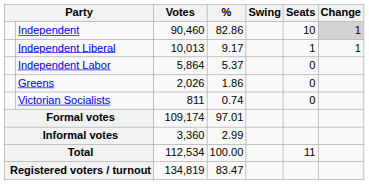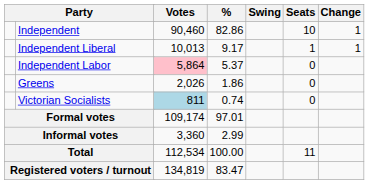(358, 30) lightgrey background -> (358, 30) no background
(191, 65) no background -> (191, 65) pink background
(196, 100) no background -> (196, 100) lightblue background
